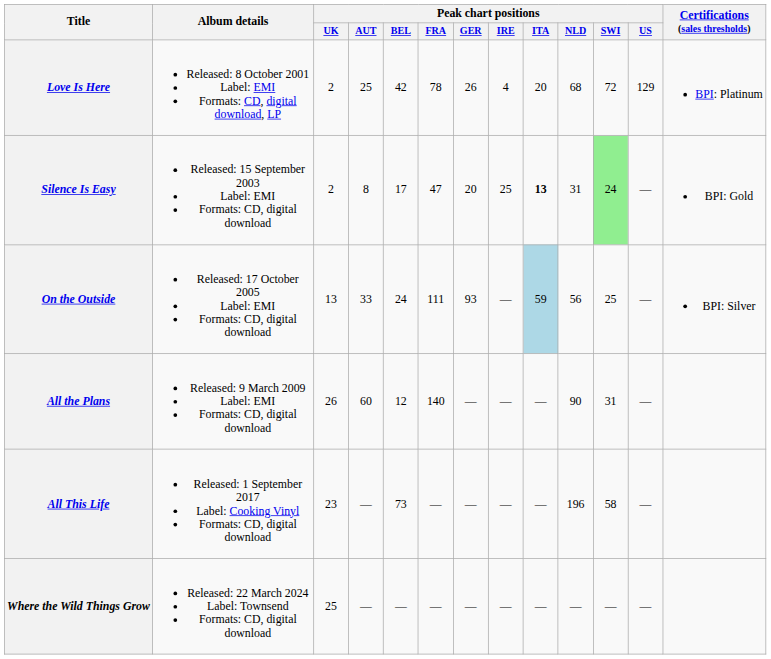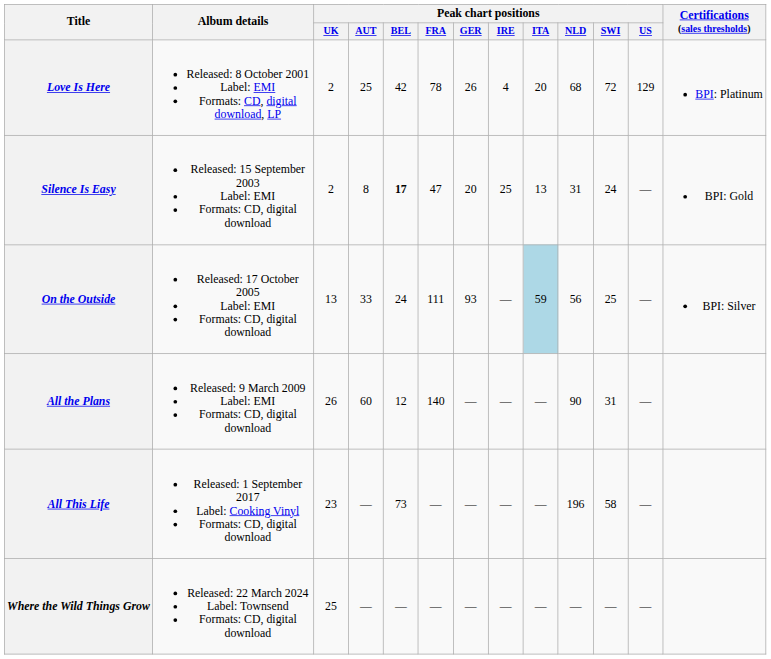(401, 190) normal -> (401, 190) bold
(541, 190) bold -> (541, 190) normal
(611, 190) lightgreen background -> (611, 190) no background
